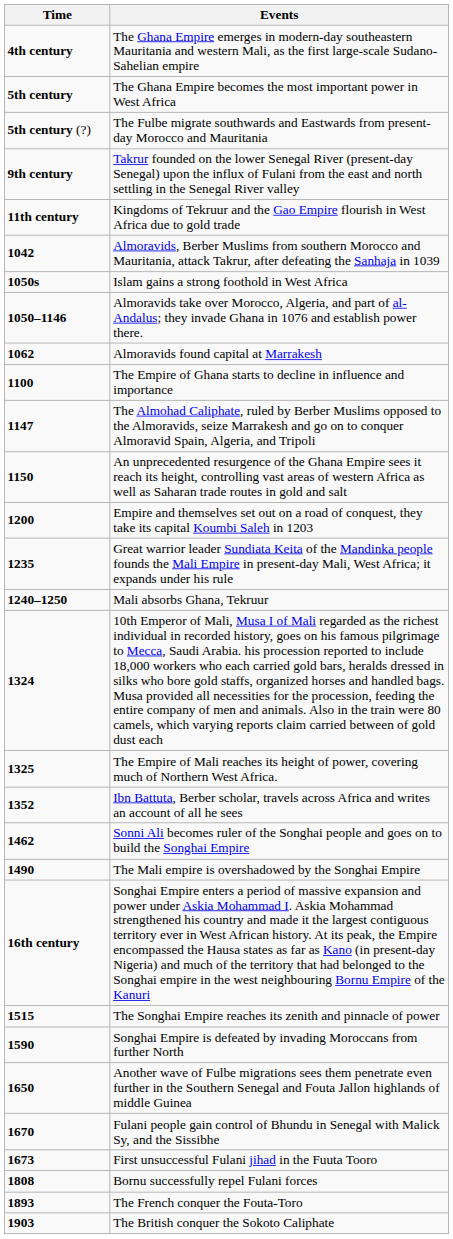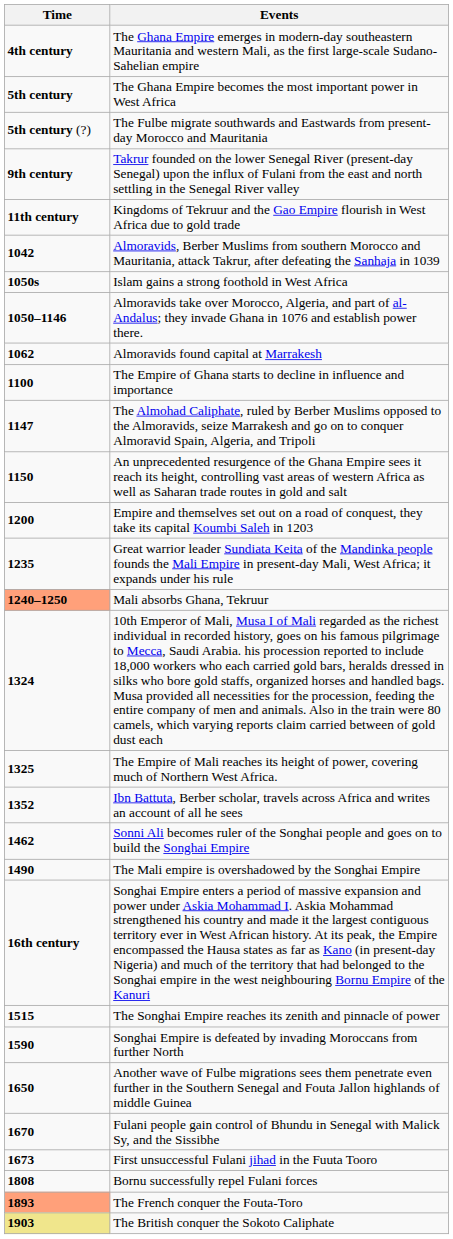(37, 599) no background -> (37, 599) lightsalmon background
(21, 1202) no background -> (21, 1202) lightsalmon background
(21, 1223) no background -> (21, 1223) khaki background
